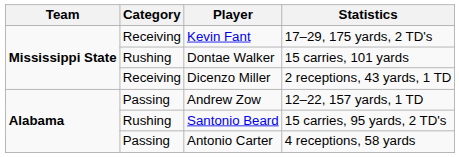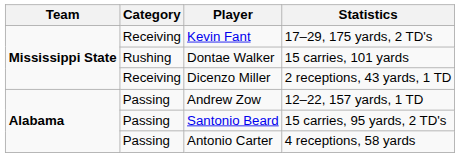(147, 120) Rushing -> (146, 120) Passing
